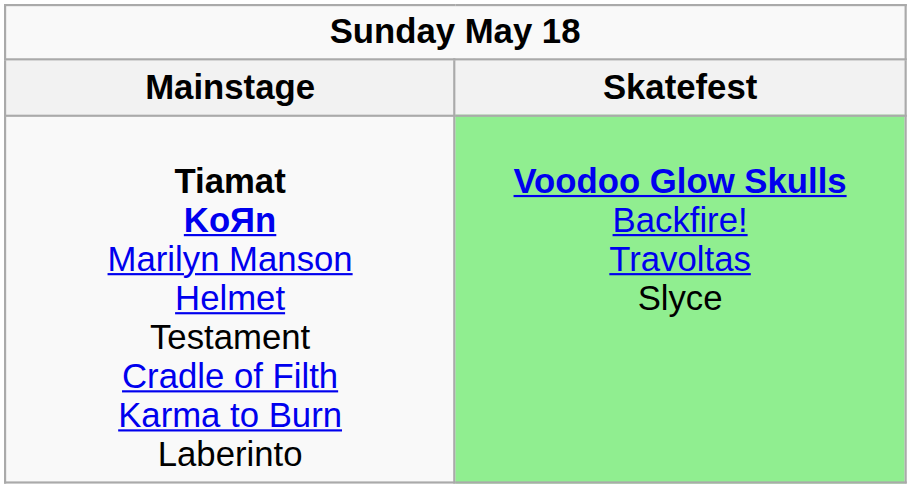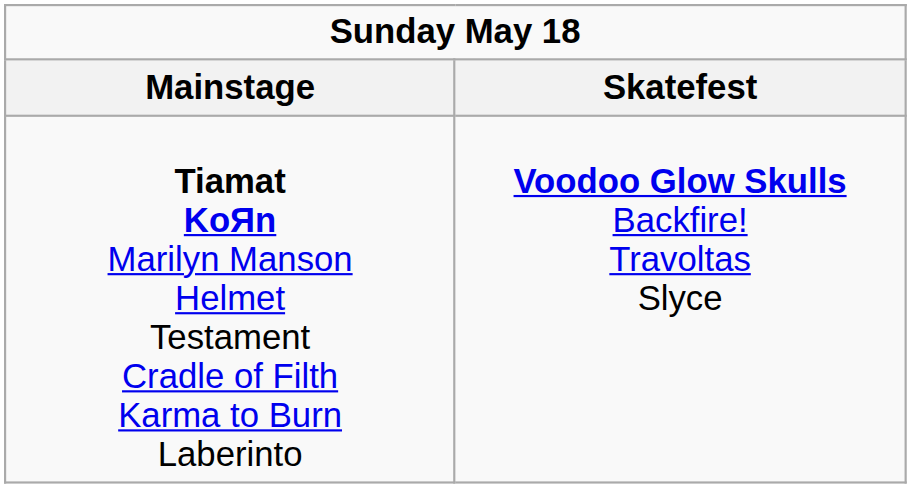(680, 239) lightgreen background -> (680, 239) no background
